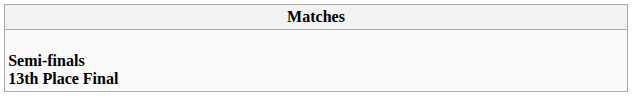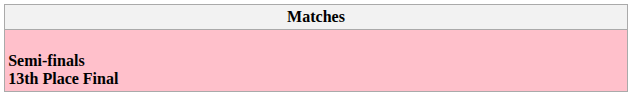(63, 69) no background -> (63, 69) pink background
